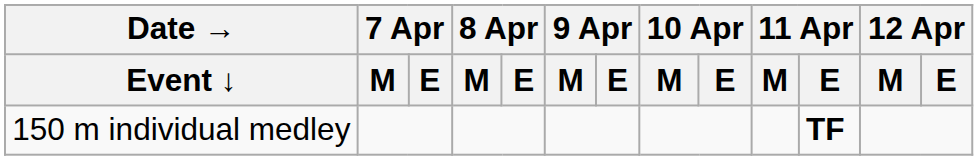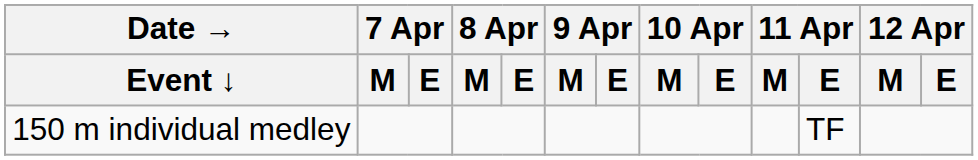(825, 129) bold -> (825, 129) normal
